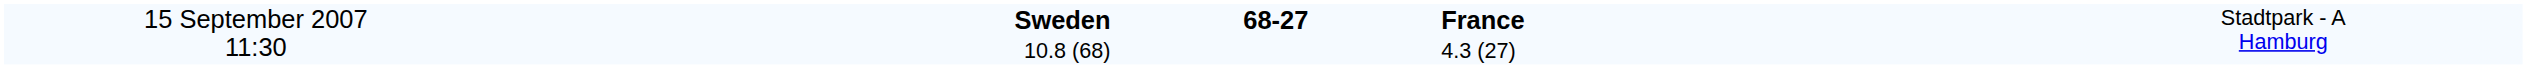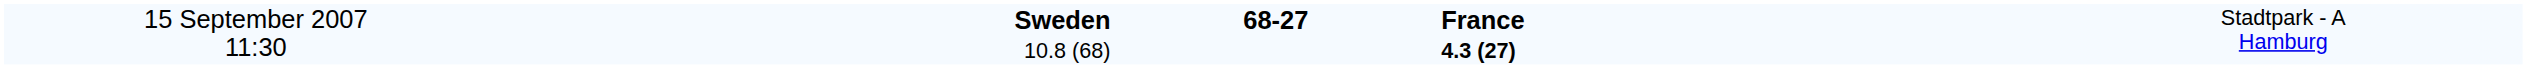(1478, 51) normal -> (1478, 51) bold
